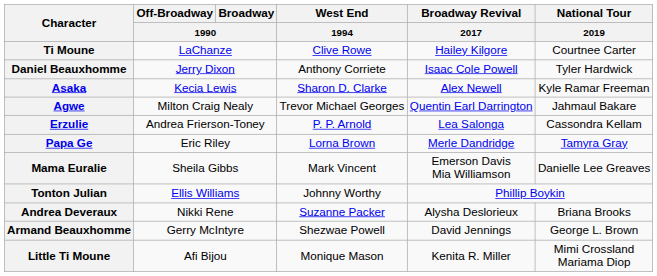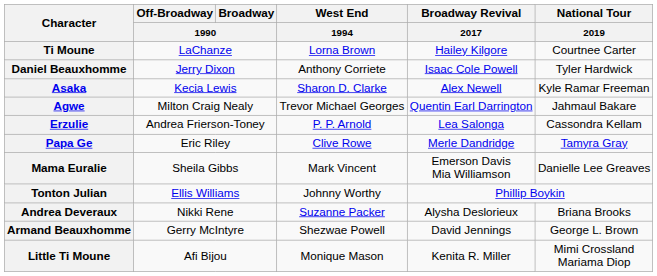(342, 50) Clive Rowe -> (342, 50) Lorna Brown
(342, 143) Lorna Brown -> (342, 143) Clive Rowe
